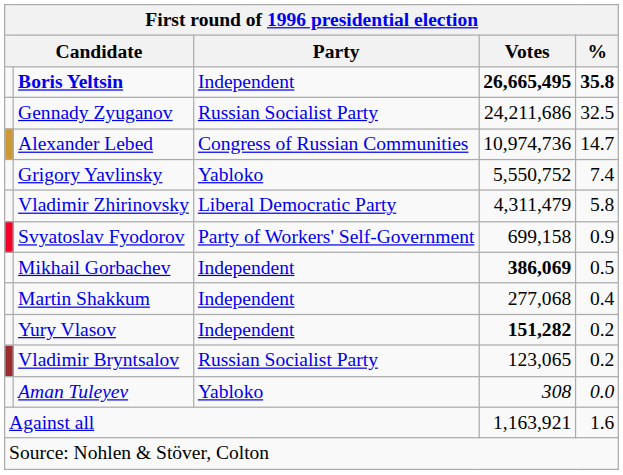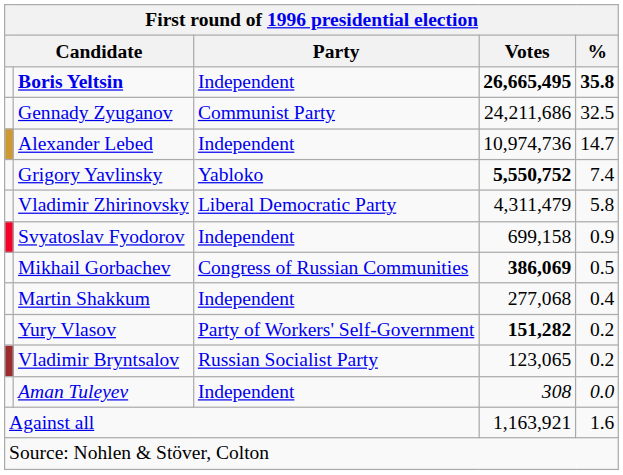(288, 112) Russian Socialist Party -> (266, 112) Communist Party
(333, 143) Congress of Russian Communities -> (246, 143) Independent
(532, 174) normal -> (532, 174) bold
(336, 236) Party of Workers' Self-Government -> (246, 236) Independent
(246, 267) Independent -> (333, 267) Congress of Russian Communities
(246, 329) Independent -> (336, 329) Party of Workers' Self-Government
(231, 391) Yabloko -> (246, 391) Independent
